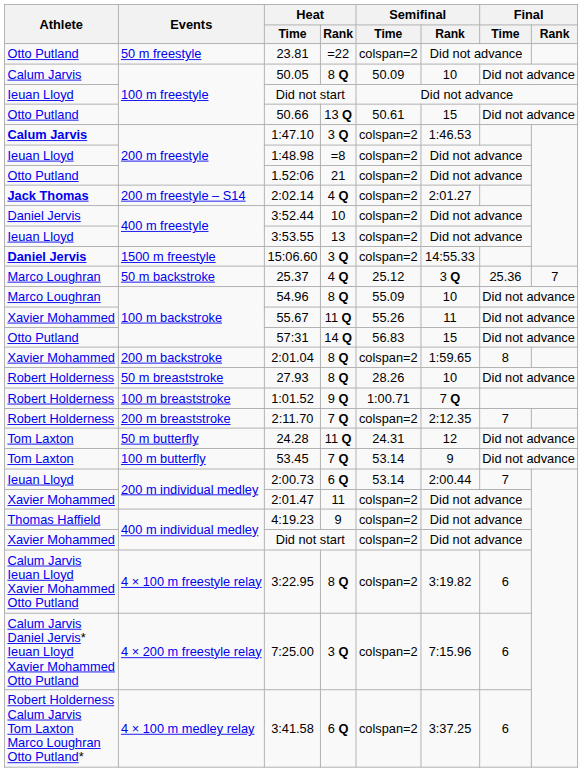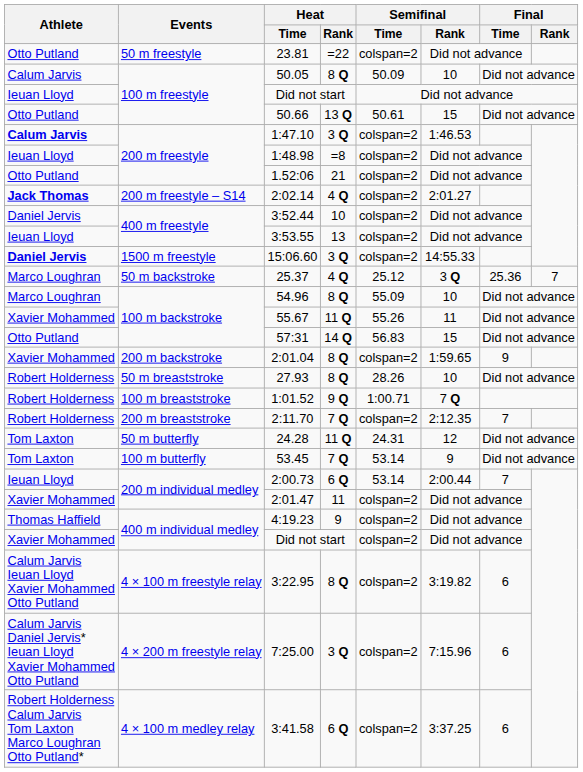(505, 358) 8 -> (505, 358) 9
